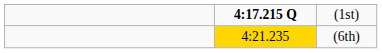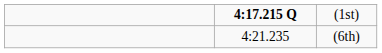(265, 36) gold background -> (265, 36) no background
